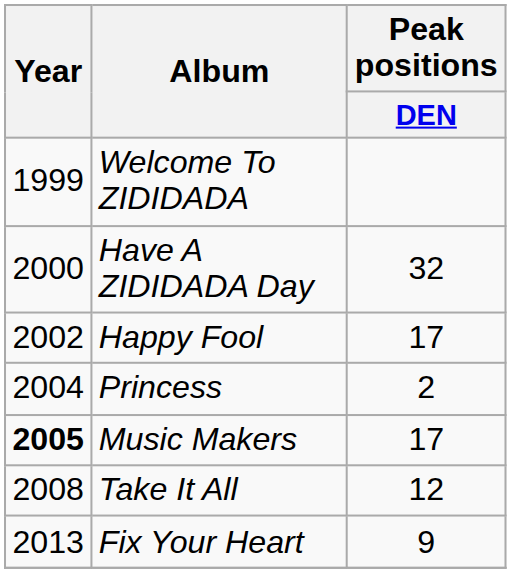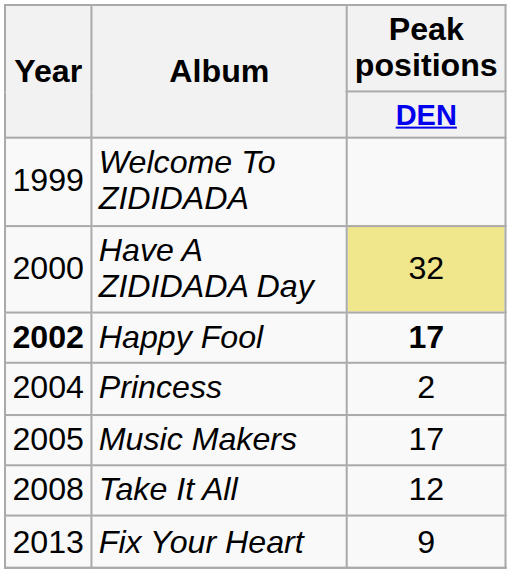(426, 268) no background -> (426, 268) khaki background
(48, 337) normal -> (48, 337) bold
(426, 337) normal -> (426, 337) bold
(48, 439) bold -> (48, 439) normal
